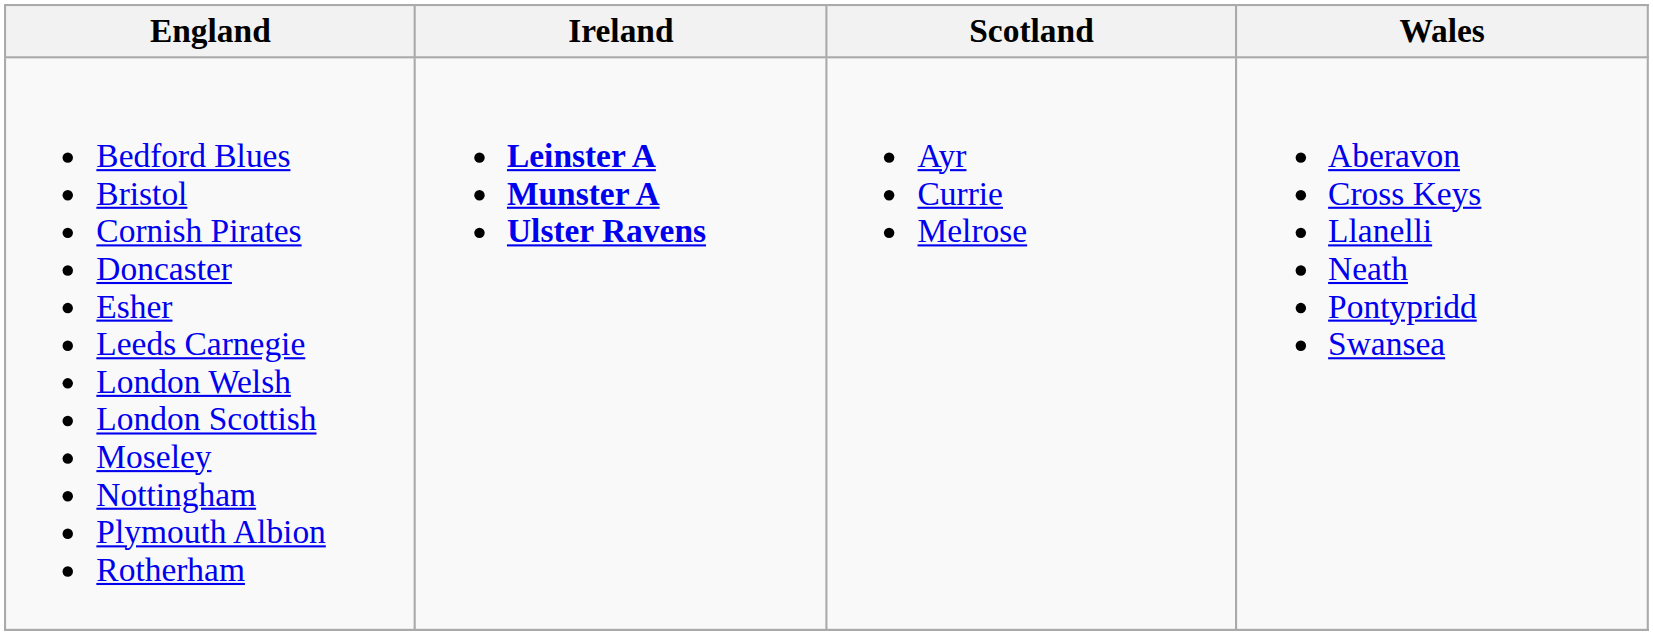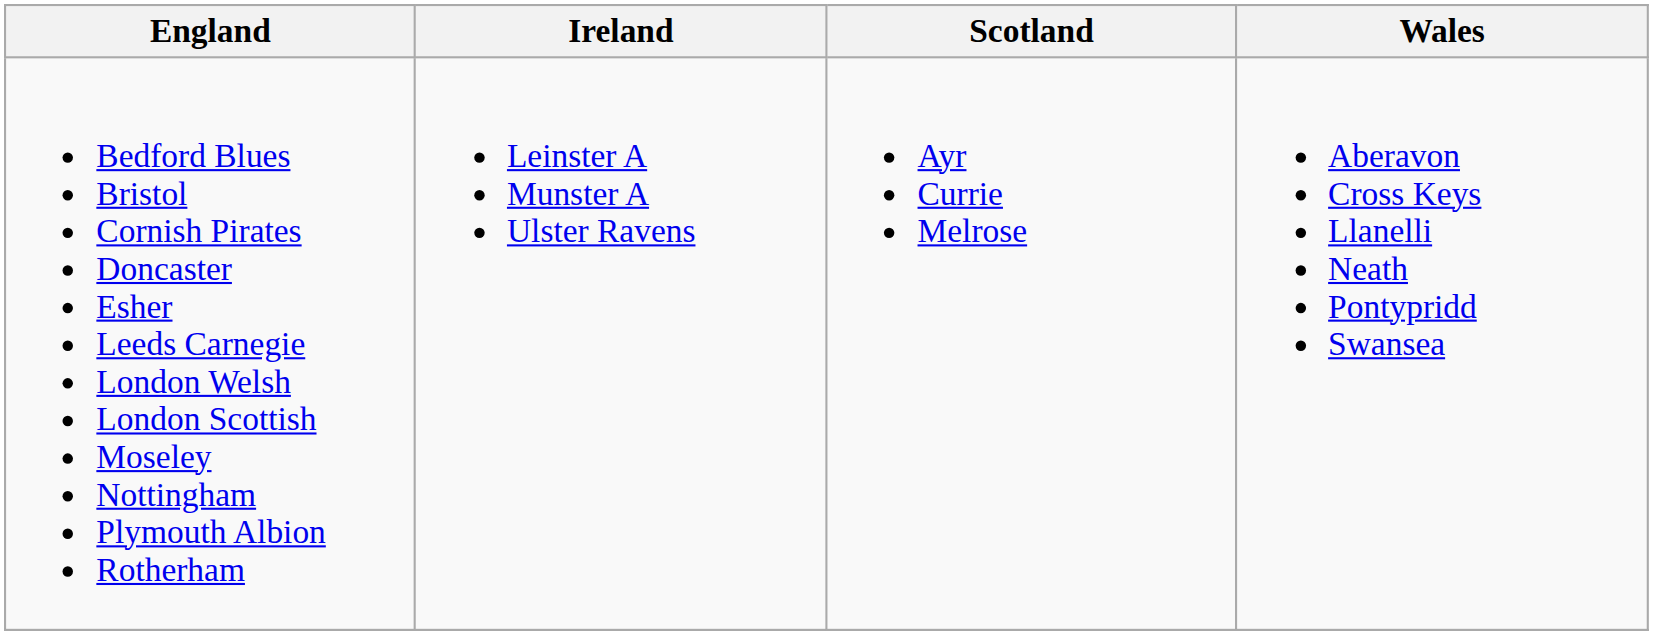(621, 193) bold -> (621, 193) normal
